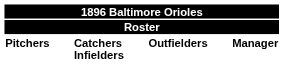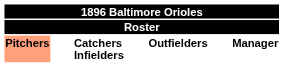(27, 43) no background -> (27, 43) lightsalmon background
